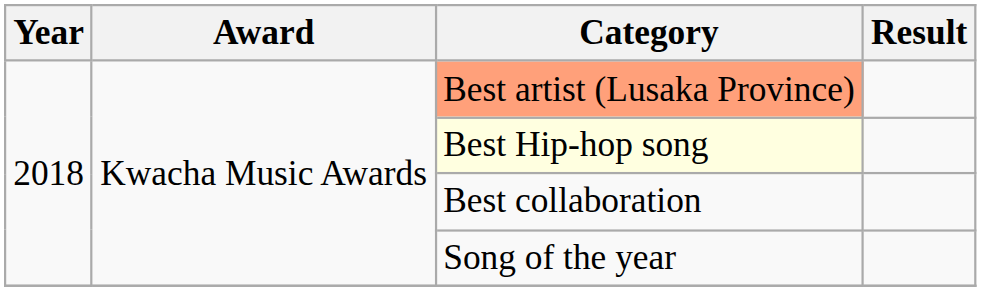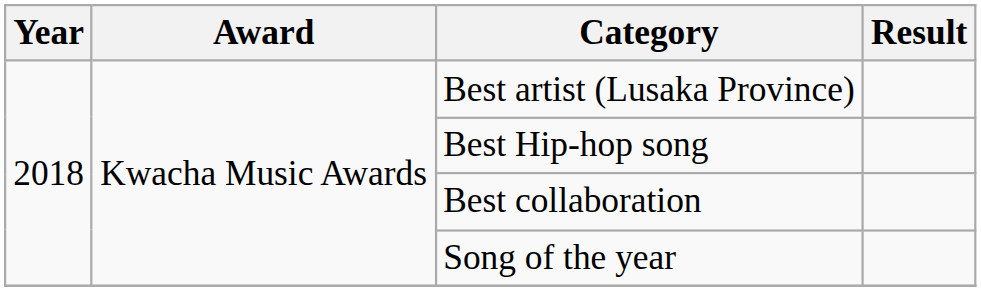(649, 88) lightsalmon background -> (649, 88) no background
(576, 144) lightyellow background -> (576, 144) no background
